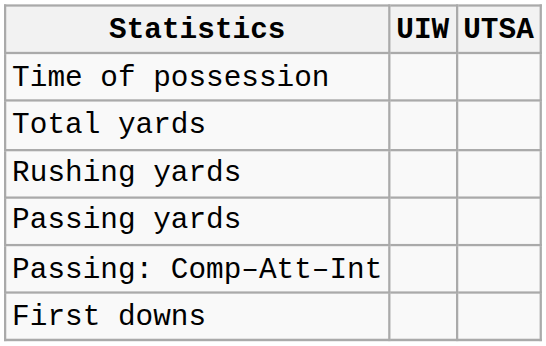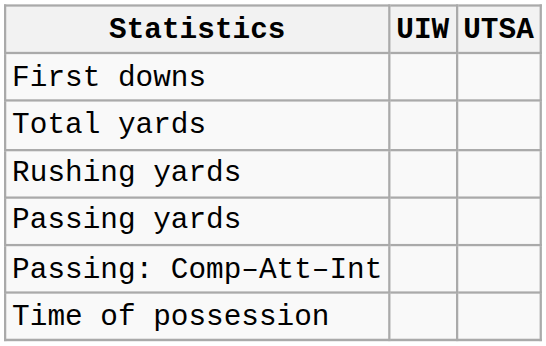rows swapped: (109, 317) <-> (171, 77)
